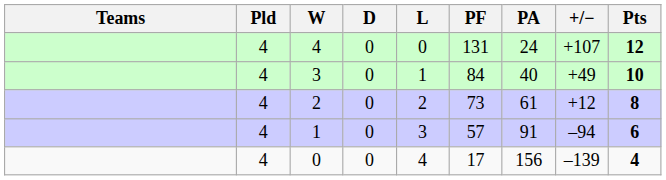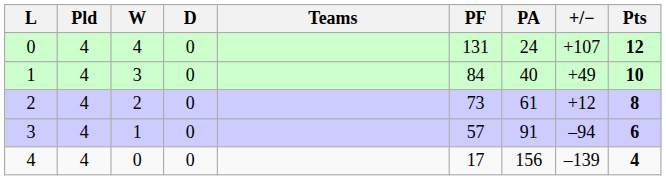columns swapped: (121, 18) <-> (423, 18)
